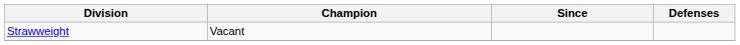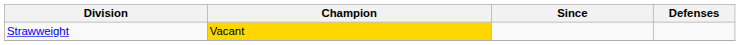(227, 31) no background -> (227, 31) gold background
